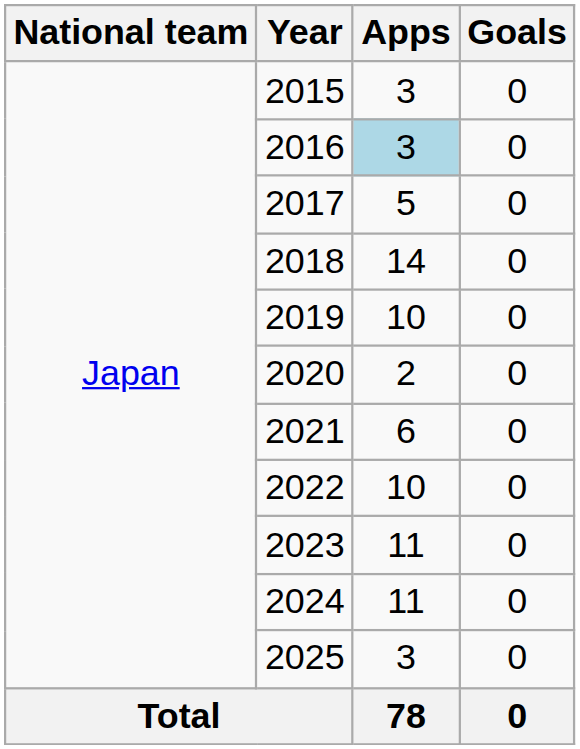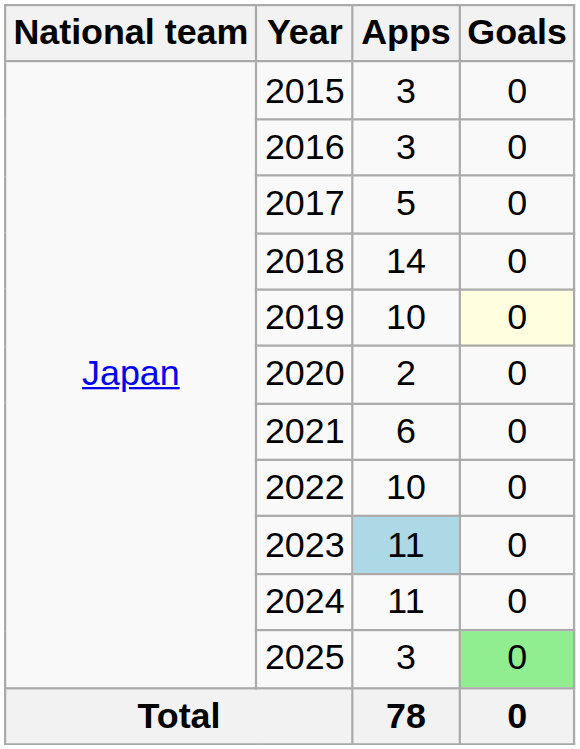(406, 146) lightblue background -> (406, 146) no background
(517, 317) no background -> (517, 317) lightyellow background
(406, 544) no background -> (406, 544) lightblue background
(517, 658) no background -> (517, 658) lightgreen background
